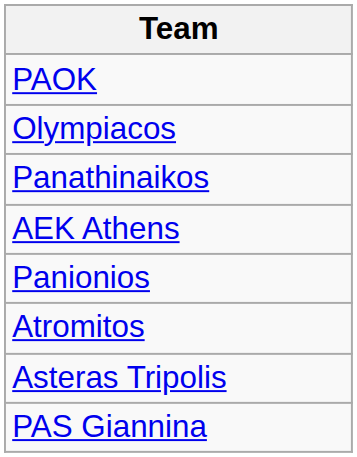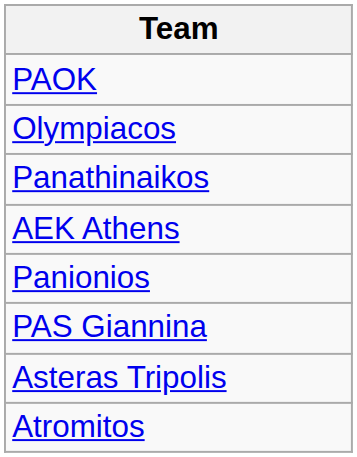(78, 327) Atromitos -> (110, 327) PAS Giannina
(110, 427) PAS Giannina -> (78, 427) Atromitos
